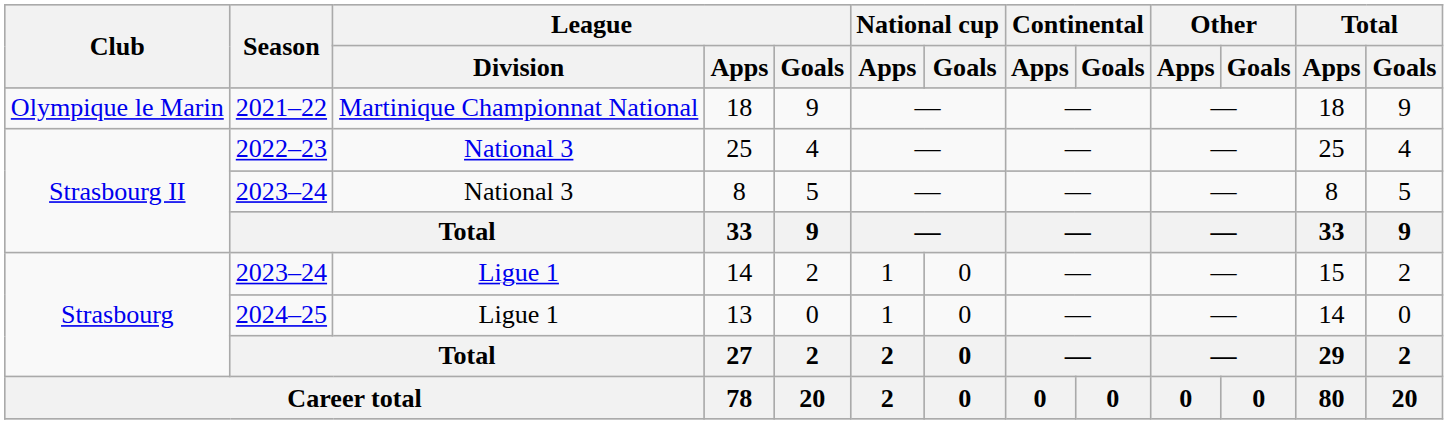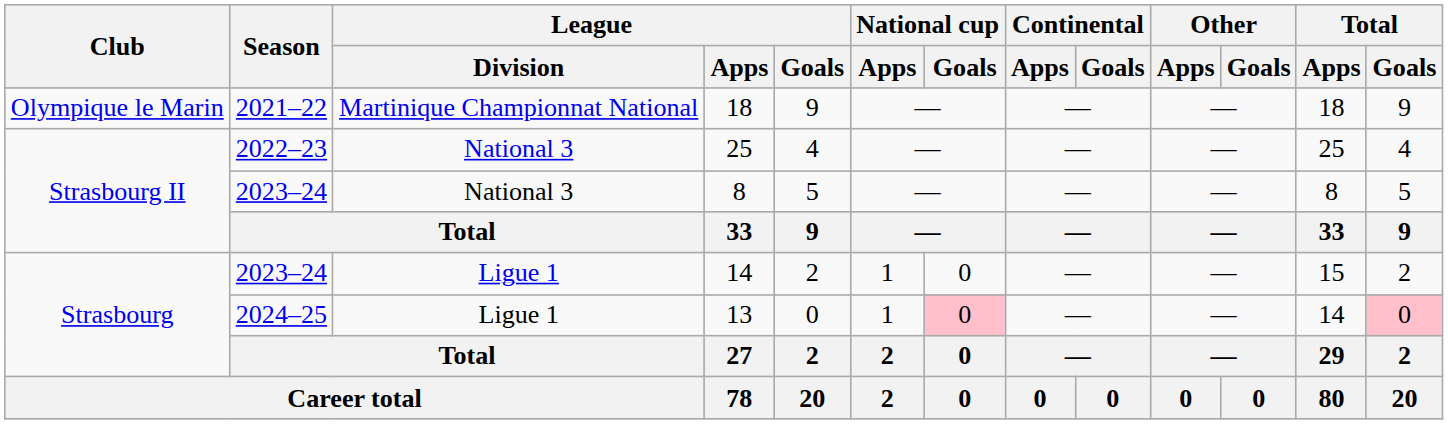(965, 314) no background -> (965, 314) pink background
(1404, 314) no background -> (1404, 314) pink background
